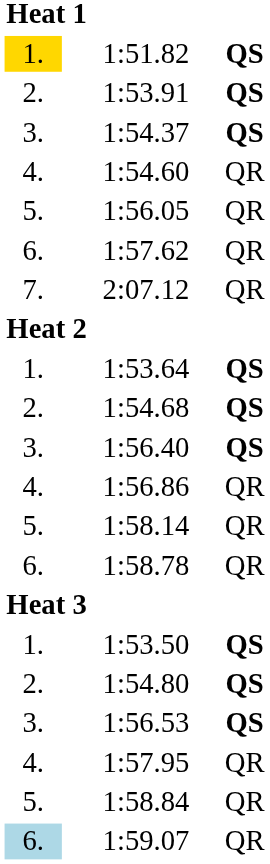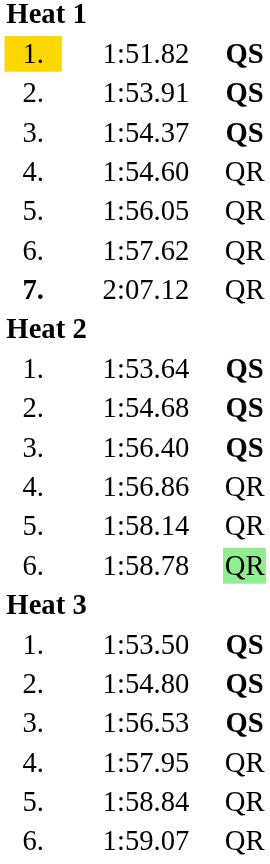(33, 289) normal -> (33, 289) bold
(245, 565) no background -> (245, 565) lightgreen background
(33, 841) lightblue background -> (33, 841) no background
